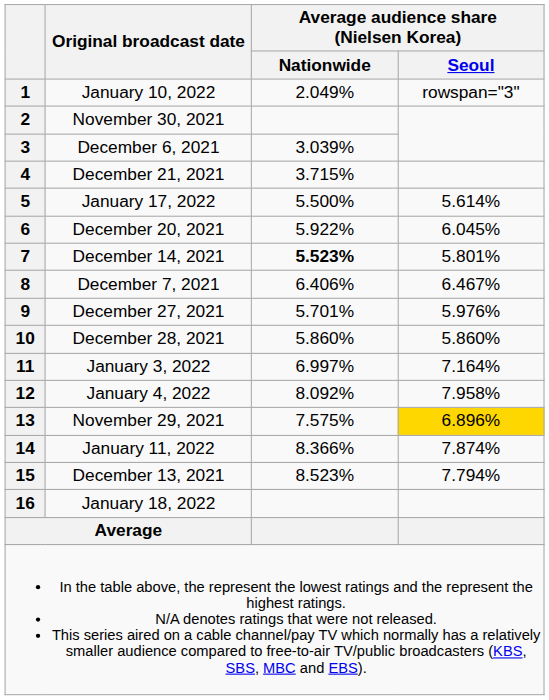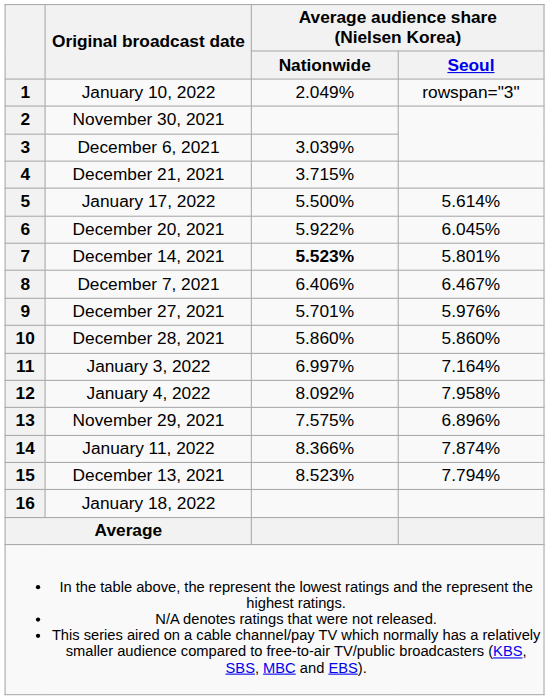(471, 421) gold background -> (471, 421) no background
